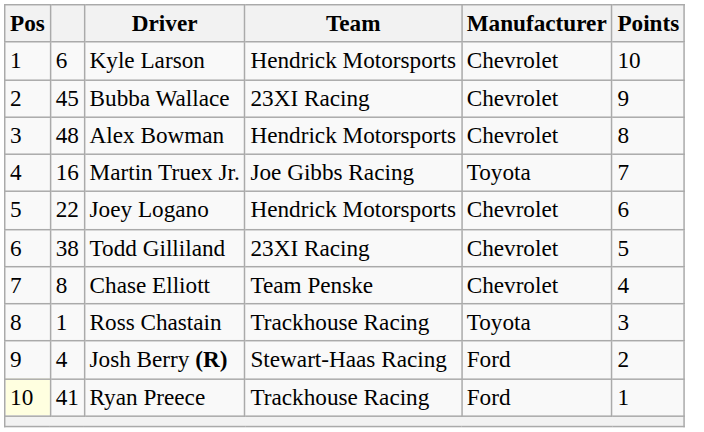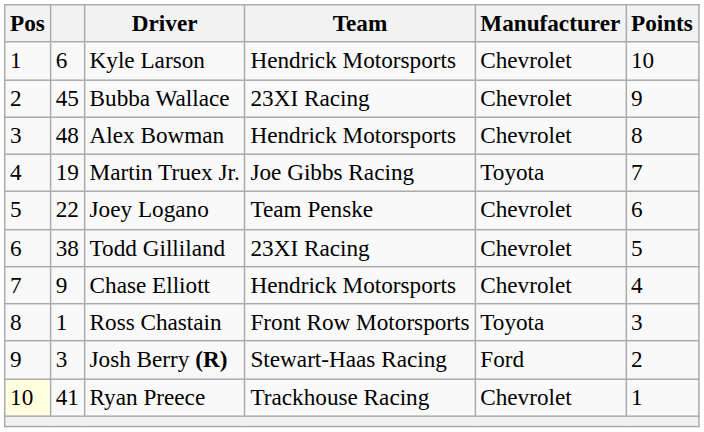(67, 172) 16 -> (67, 172) 19
(353, 209) Hendrick Motorsports -> (312, 209) Team Penske
(61, 284) 8 -> (61, 284) 9
(312, 284) Team Penske -> (353, 284) Hendrick Motorsports
(340, 321) Trackhouse Racing -> (360, 321) Front Row Motorsports
(61, 359) 4 -> (61, 359) 3
(489, 396) Ford -> (526, 396) Chevrolet
